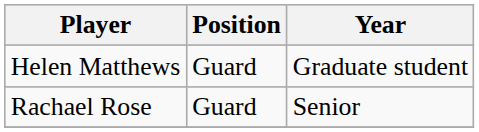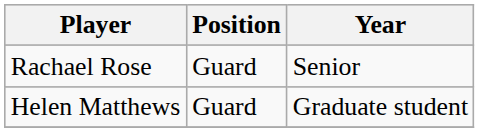rows swapped: (96, 65) <-> (81, 106)
